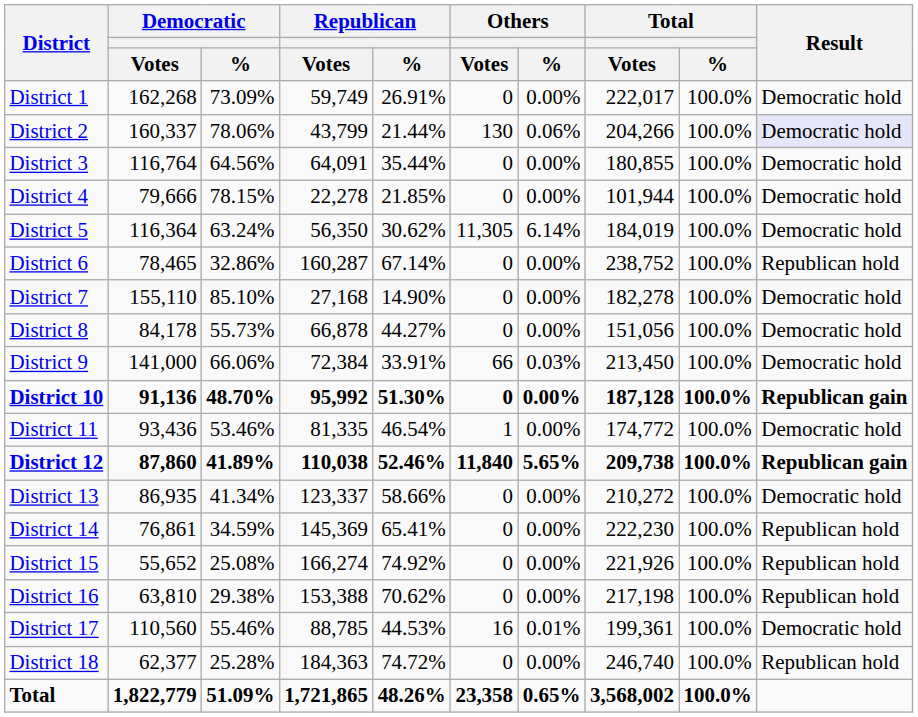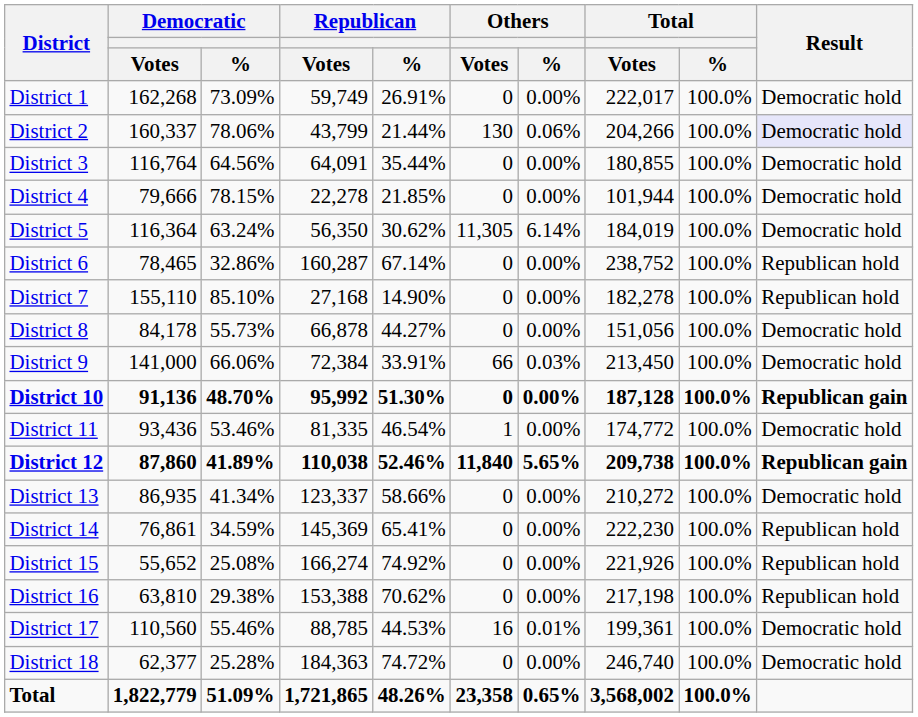(831, 296) Democratic hold -> (830, 296) Republican hold
(830, 662) Republican hold -> (831, 662) Democratic hold
